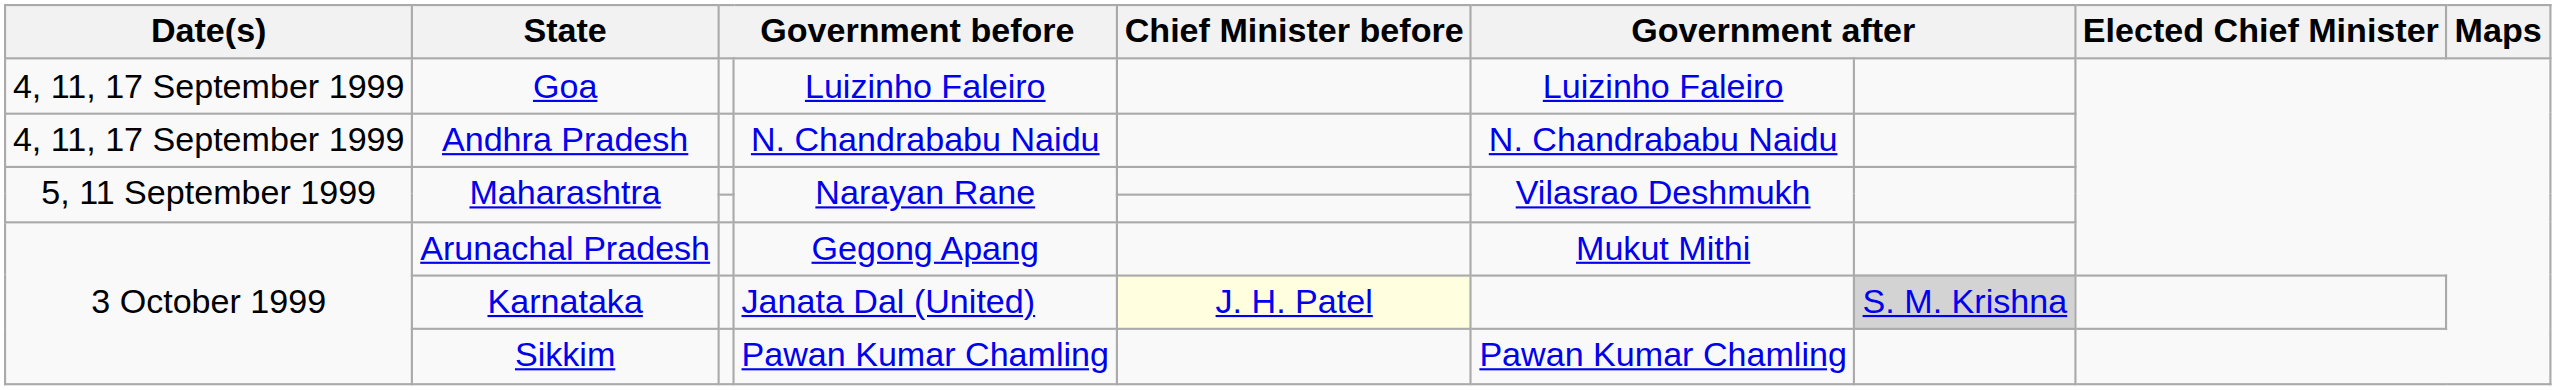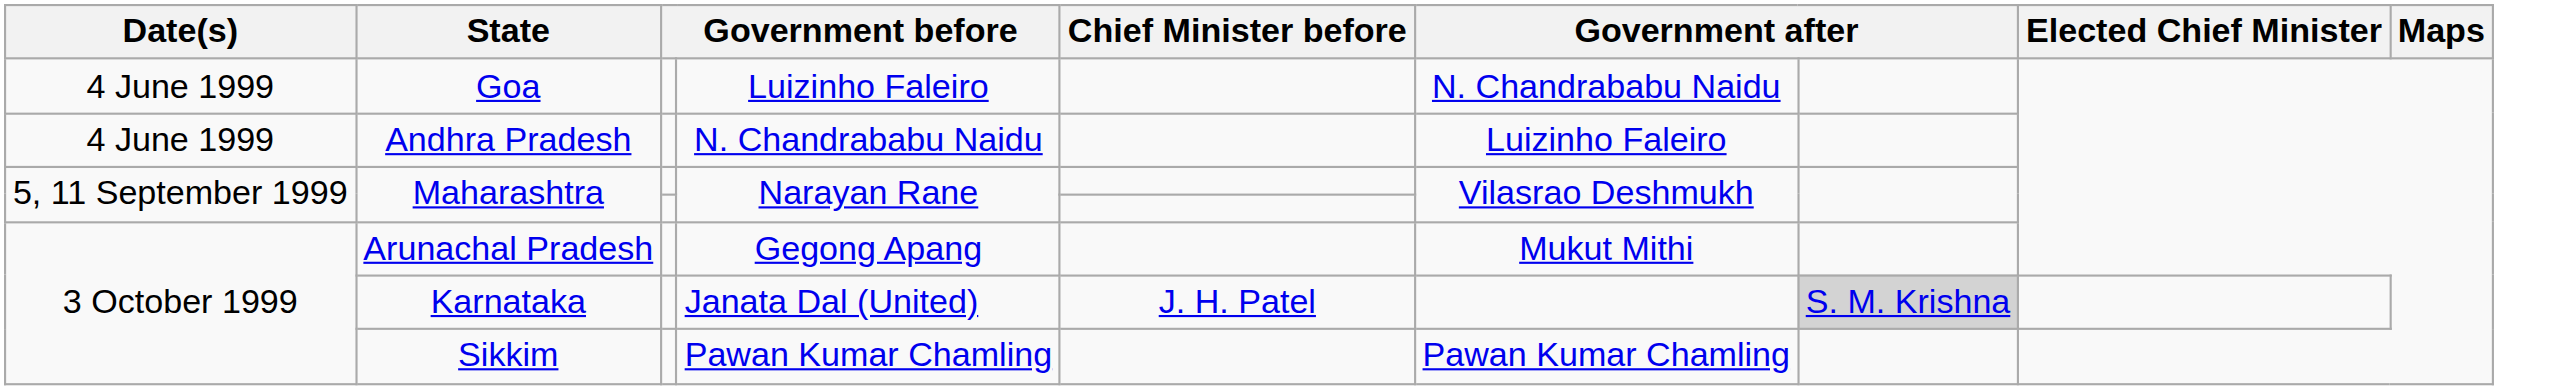(209, 85) 4, 11, 17 September 1999 -> (180, 85) 4 June 1999
(1663, 85) Luizinho Faleiro -> (1606, 85) N. Chandrababu Naidu
(209, 139) 4, 11, 17 September 1999 -> (180, 139) 4 June 1999
(1663, 139) N. Chandrababu Naidu -> (1606, 139) Luizinho Faleiro
(1294, 301) lightyellow background -> (1237, 301) no background
